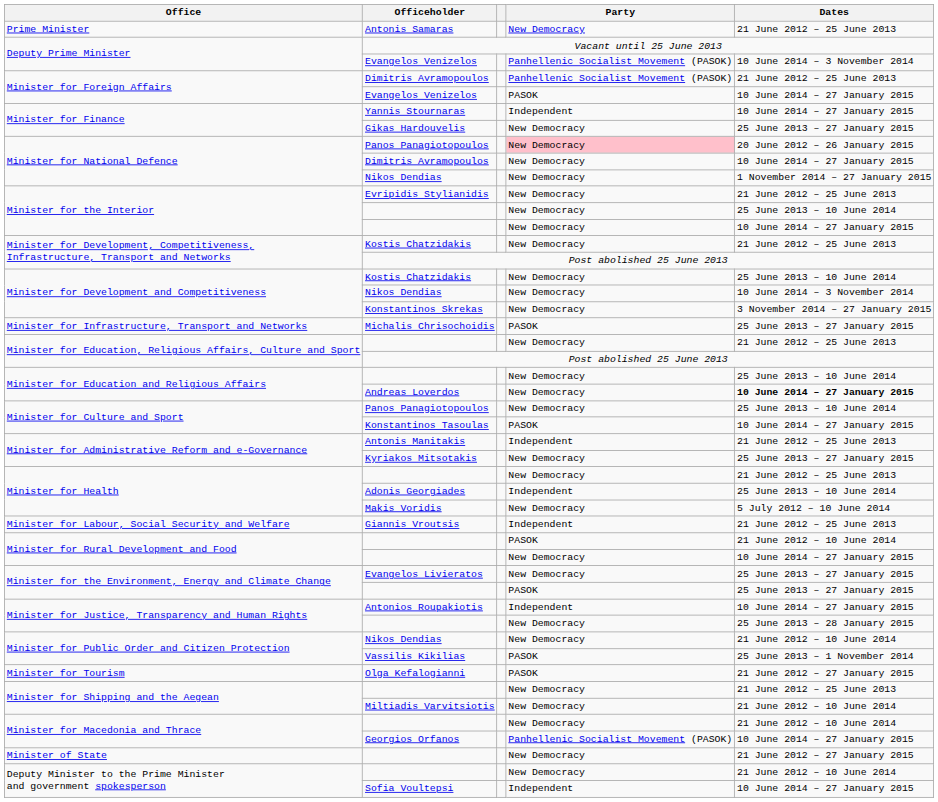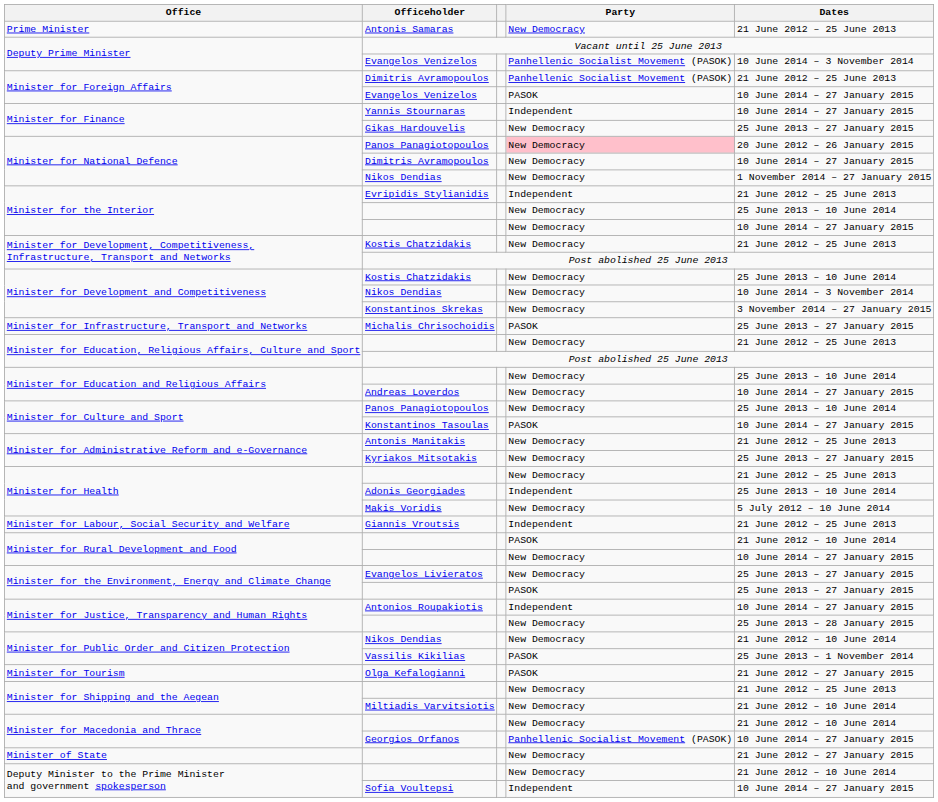(547, 194) New Democracy -> (541, 194) Independent
(825, 392) bold -> (825, 392) normal
(541, 442) Independent -> (547, 442) New Democracy
